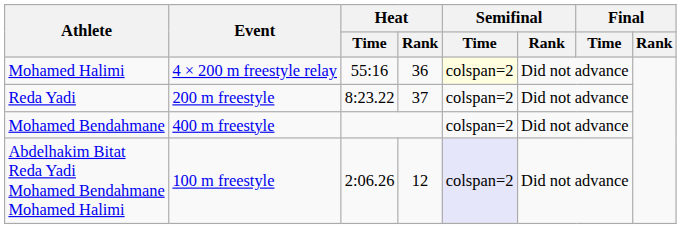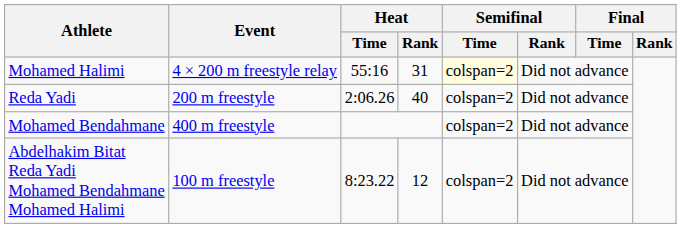(420, 71) 36 -> (420, 71) 31
(370, 98) 8:23.22 -> (370, 98) 2:06.26
(420, 98) 37 -> (420, 98) 40
(370, 181) 2:06.26 -> (370, 181) 8:23.22
(480, 181) lavender background -> (480, 181) no background
